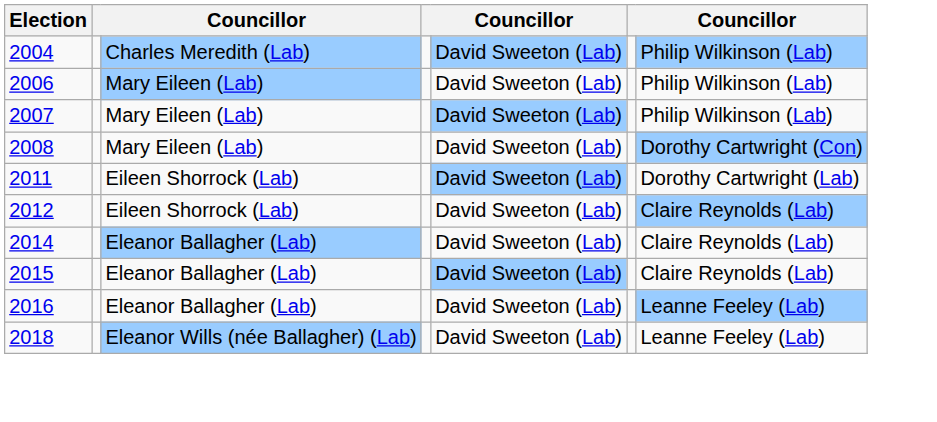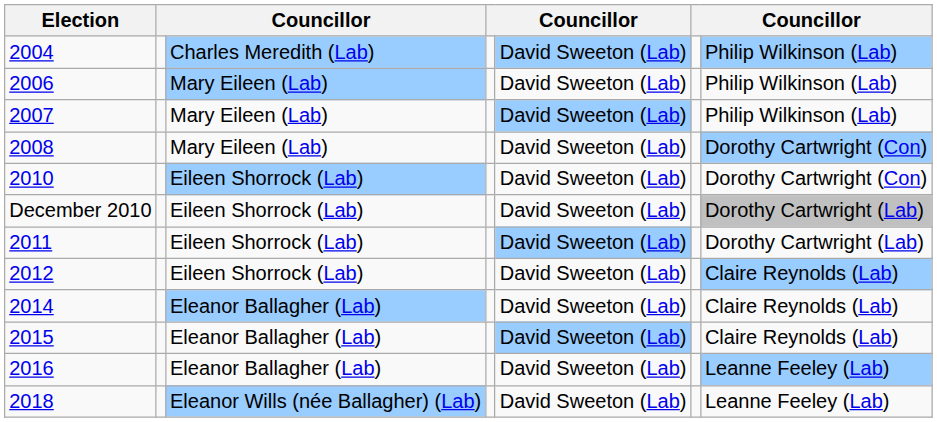+ row: (31, 178)
+ row: (80, 210)
